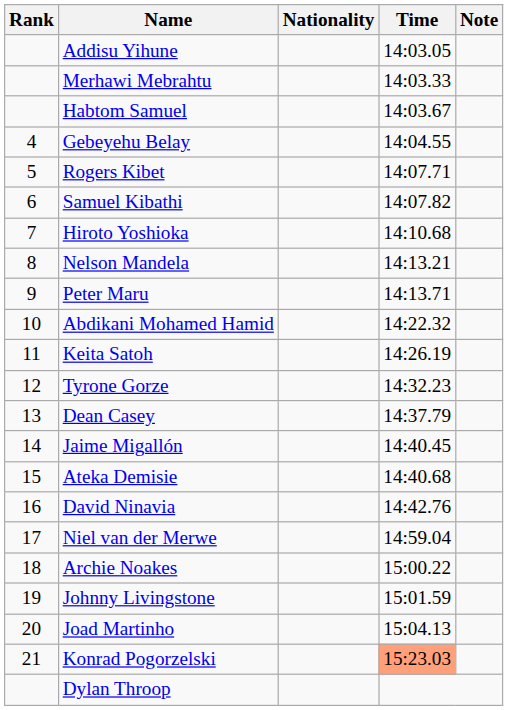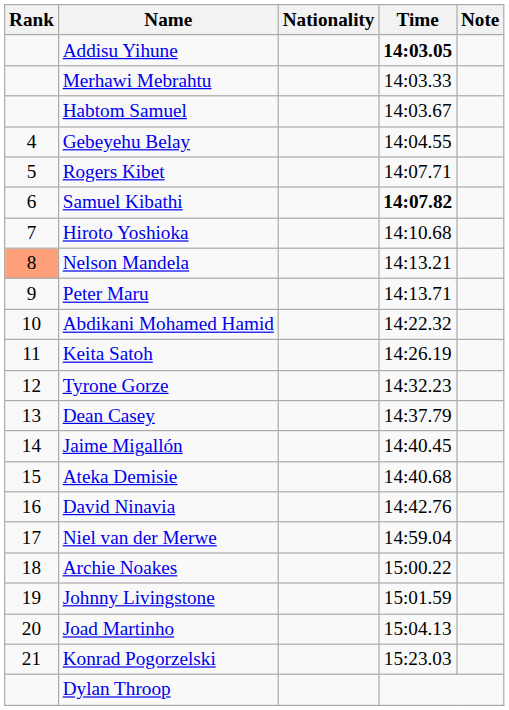(417, 50) normal -> (418, 50) bold
(417, 202) normal -> (418, 202) bold
(31, 263) no background -> (31, 263) lightsalmon background
(417, 659) lightsalmon background -> (418, 659) no background
